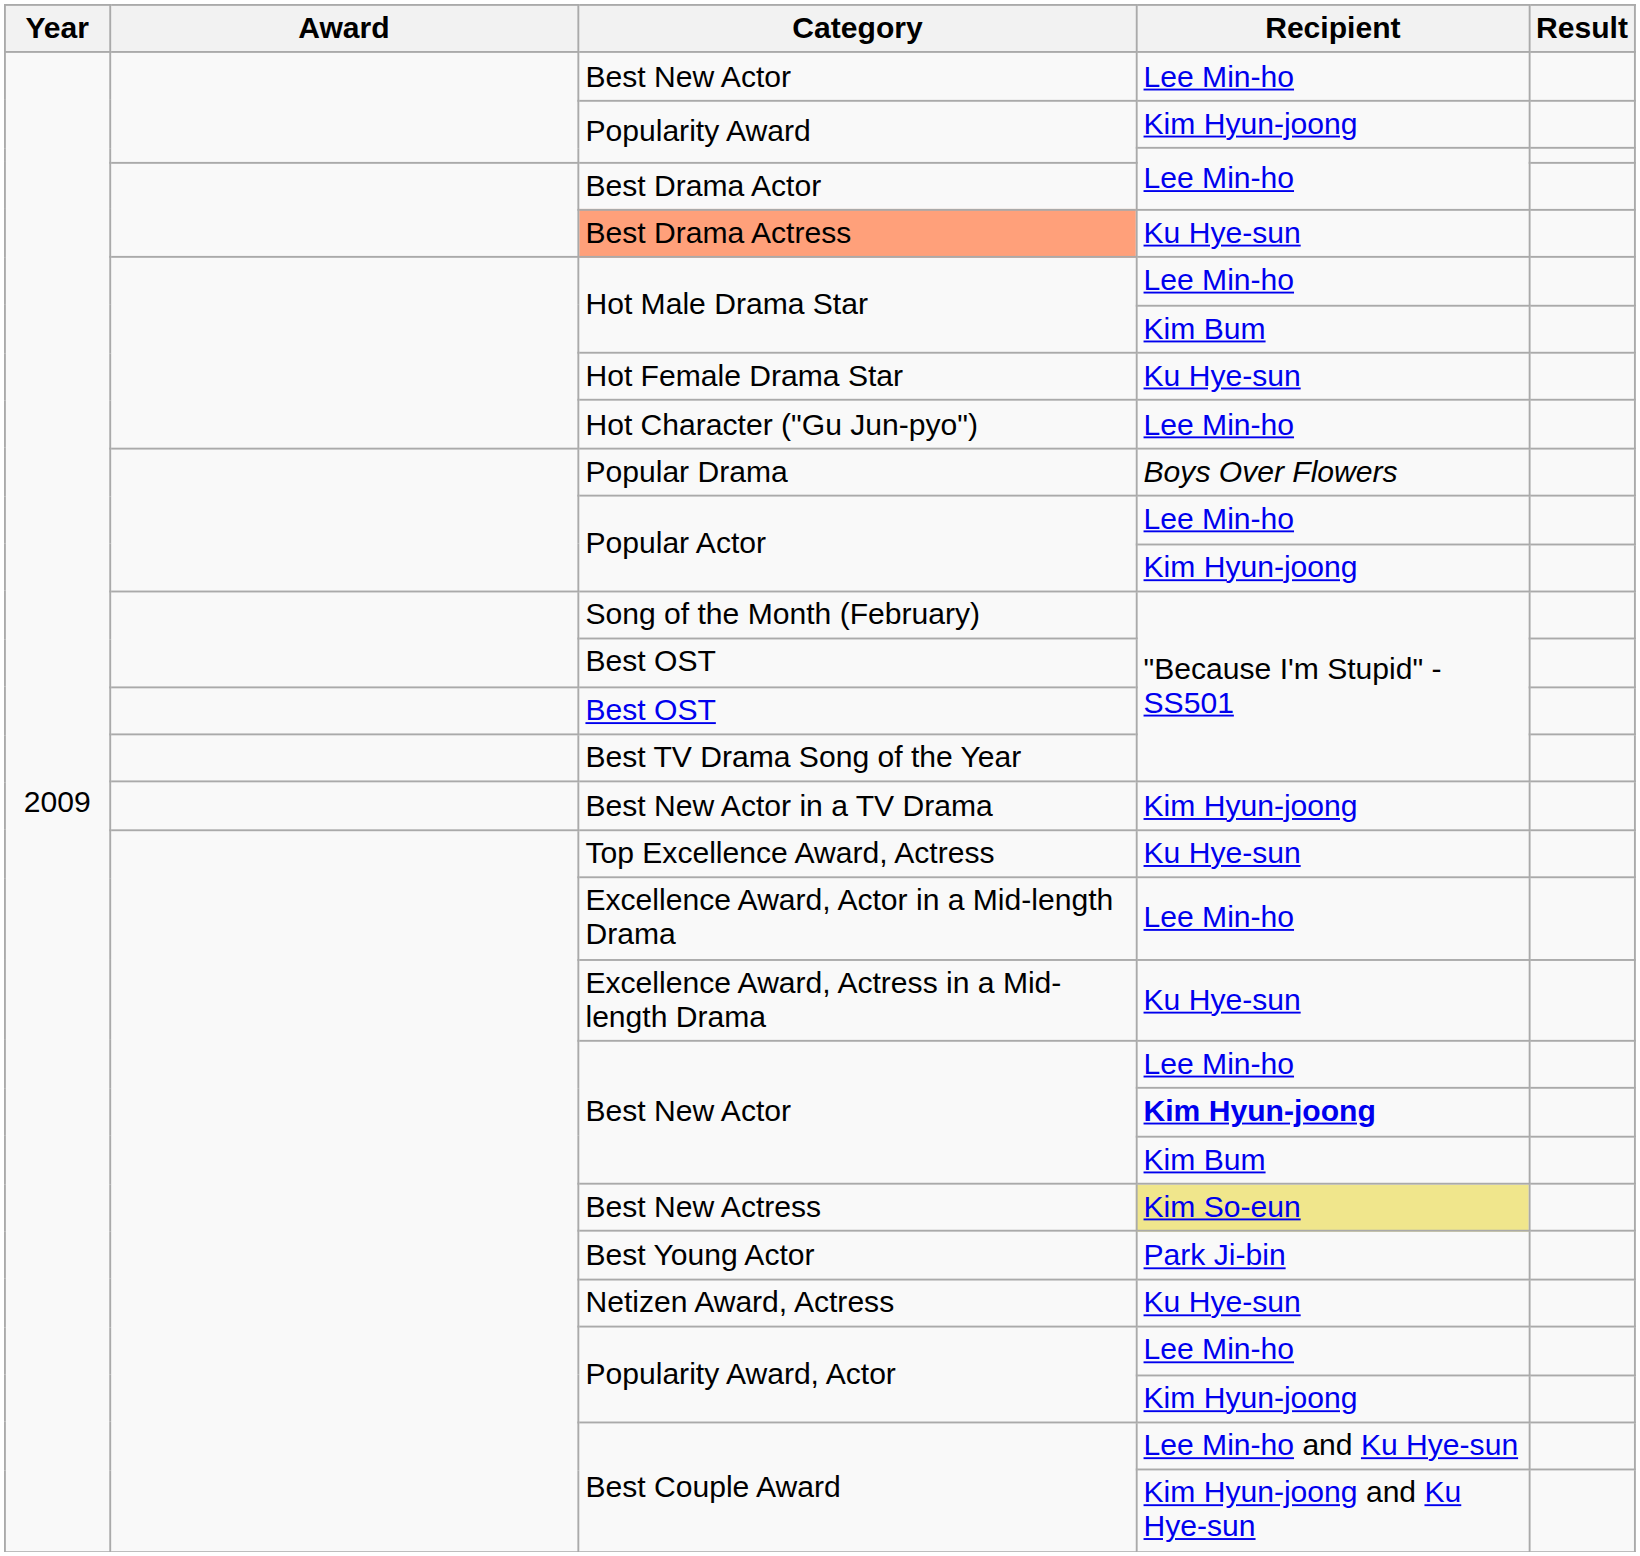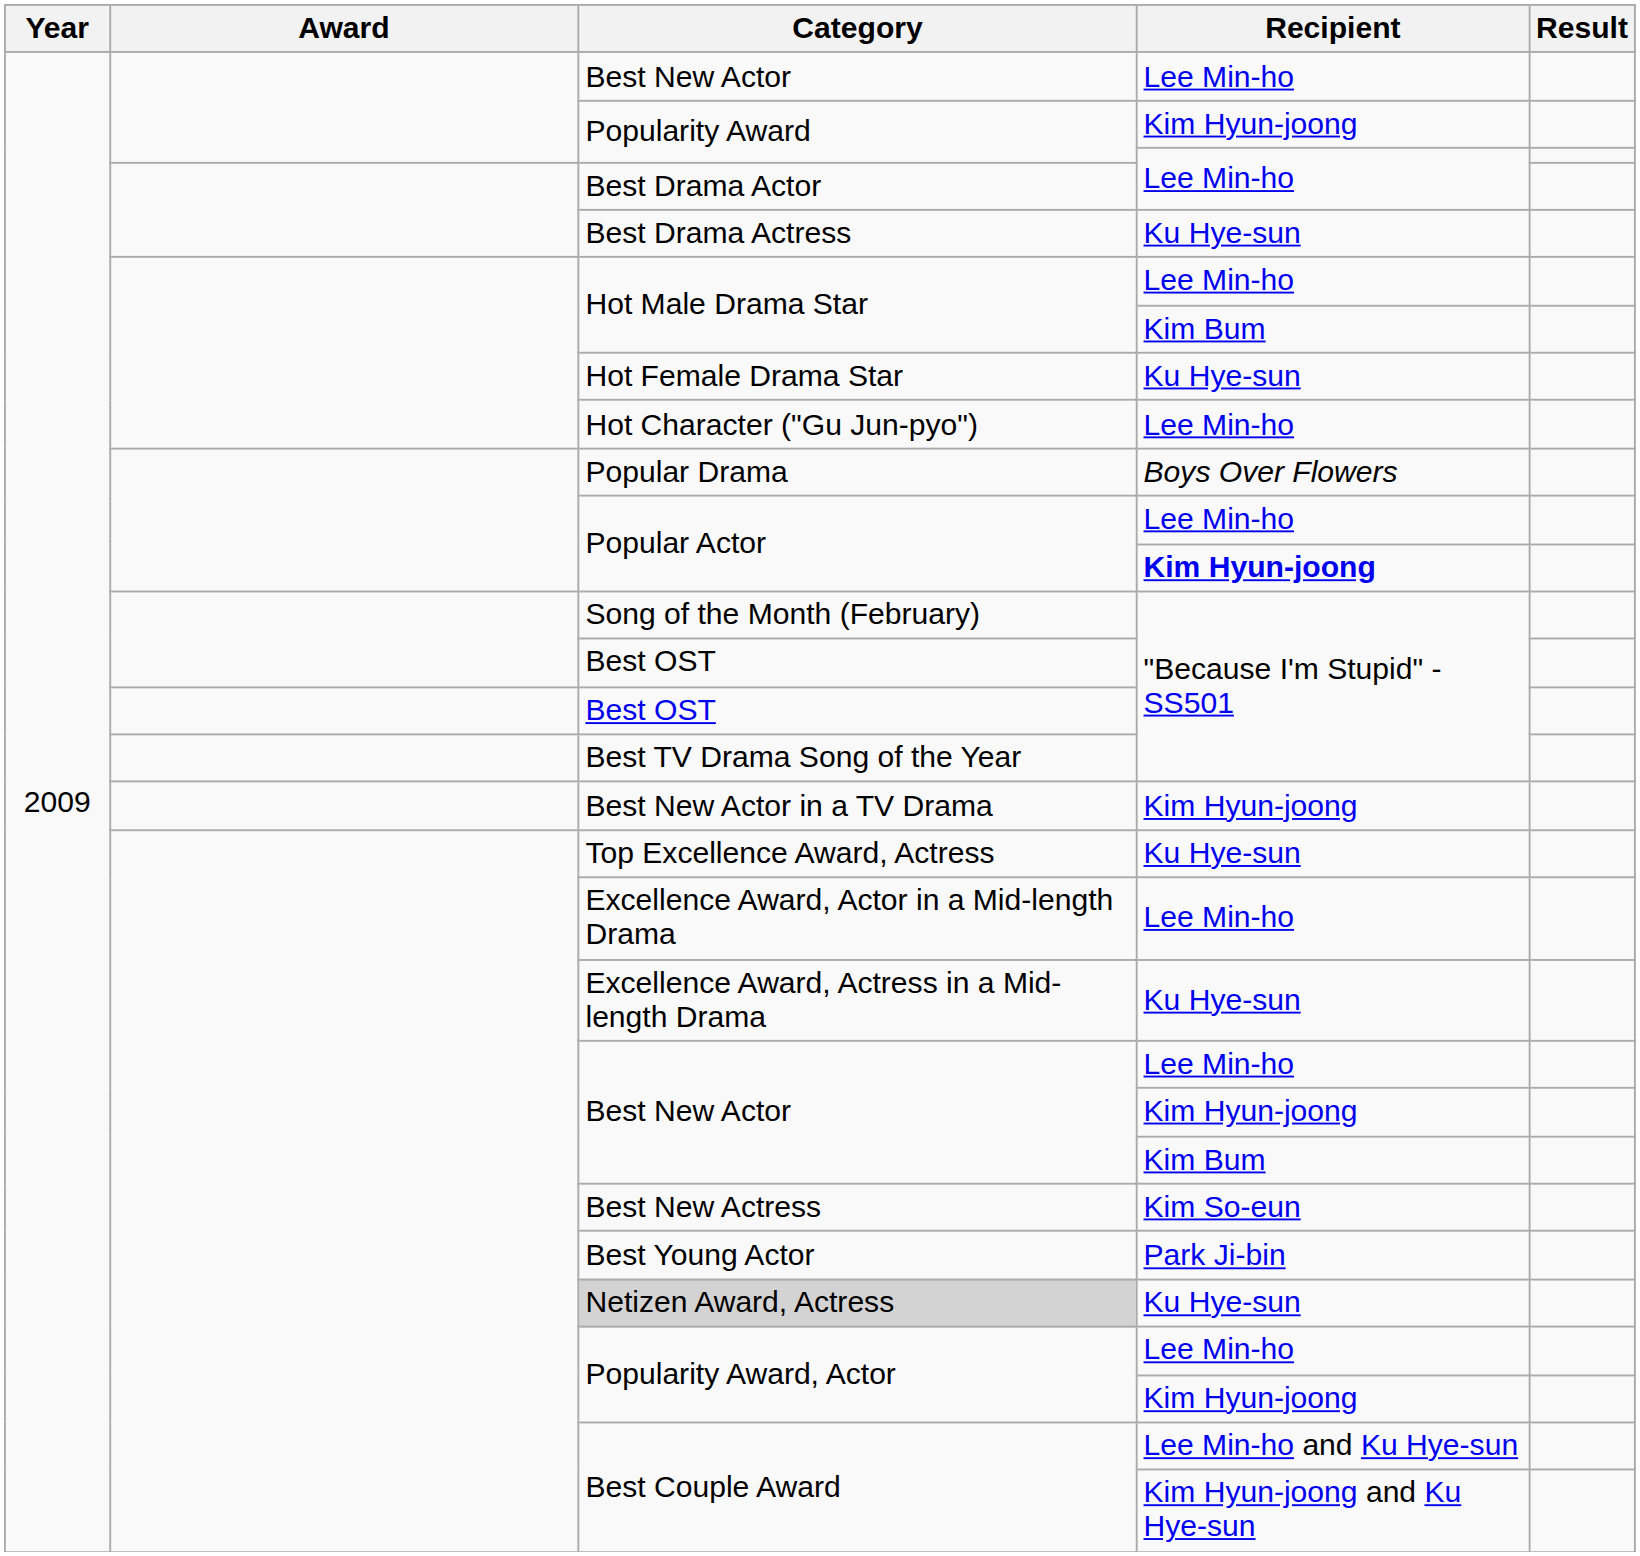(718, 233) lightsalmon background -> (718, 233) no background
(1251, 566) normal -> (1260, 566) bold
(1260, 1111) bold -> (1251, 1111) normal
(1222, 1207) khaki background -> (1222, 1207) no background
(740, 1302) no background -> (740, 1302) lightgrey background
